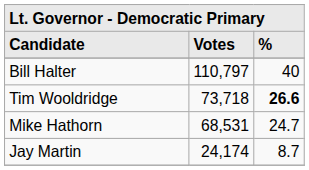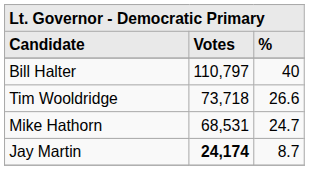(284, 98) bold -> (284, 98) normal
(225, 152) normal -> (225, 152) bold
